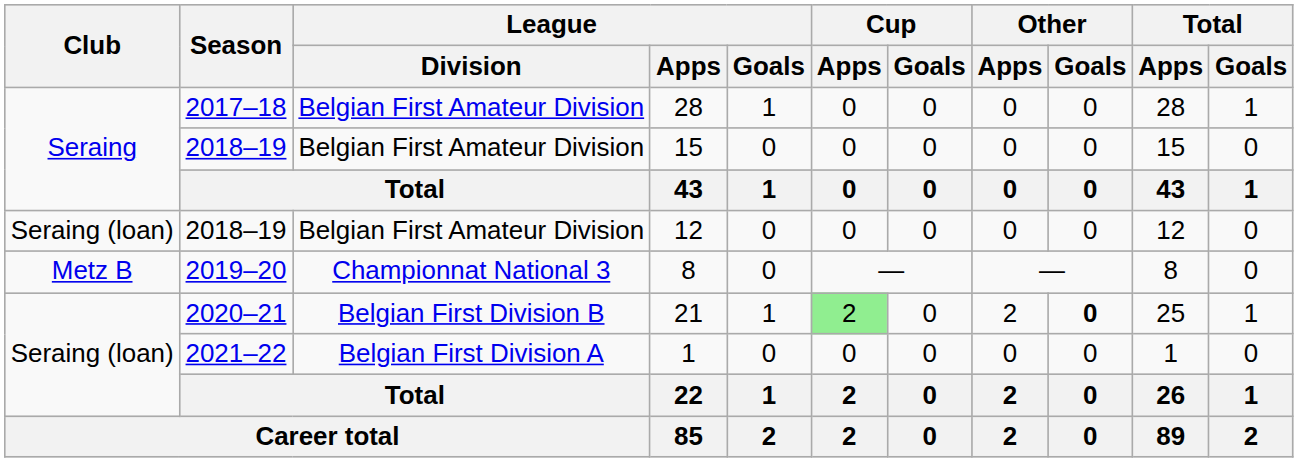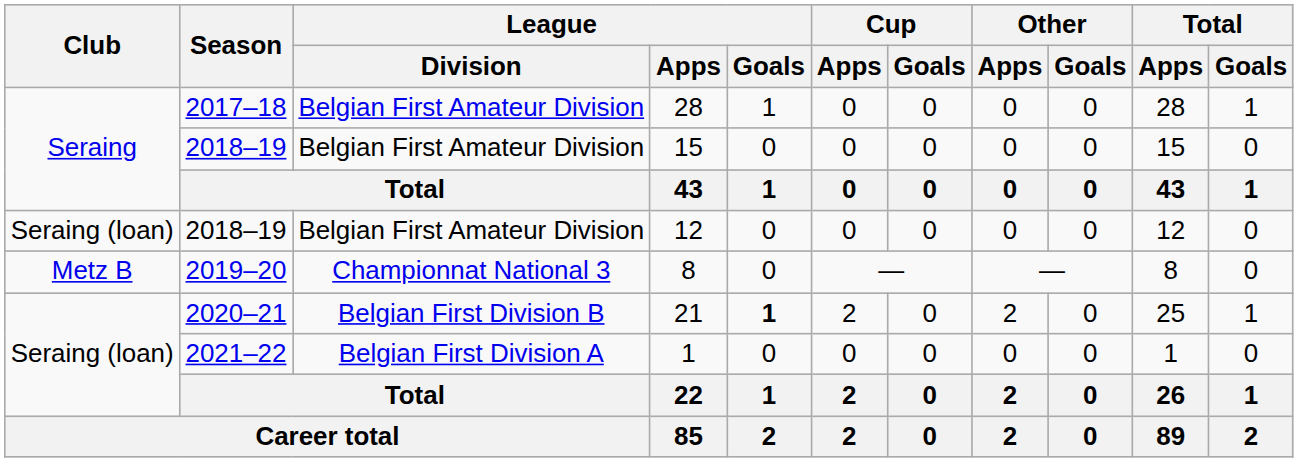(769, 312) normal -> (769, 312) bold
(849, 312) lightgreen background -> (849, 312) no background
(1090, 312) bold -> (1090, 312) normal
